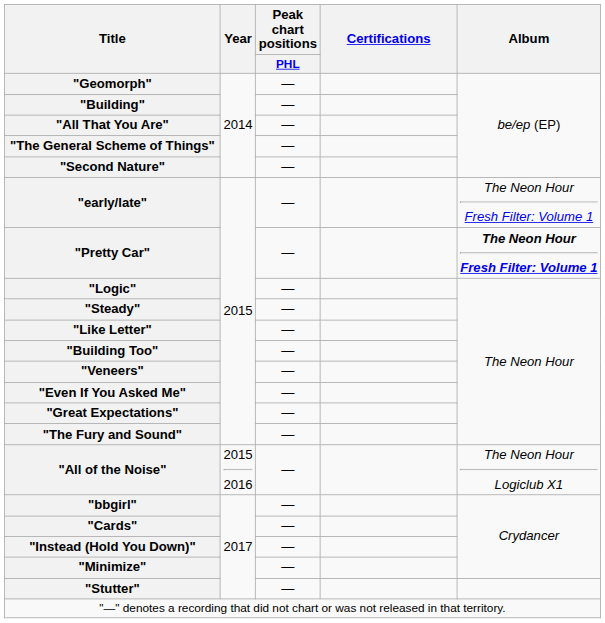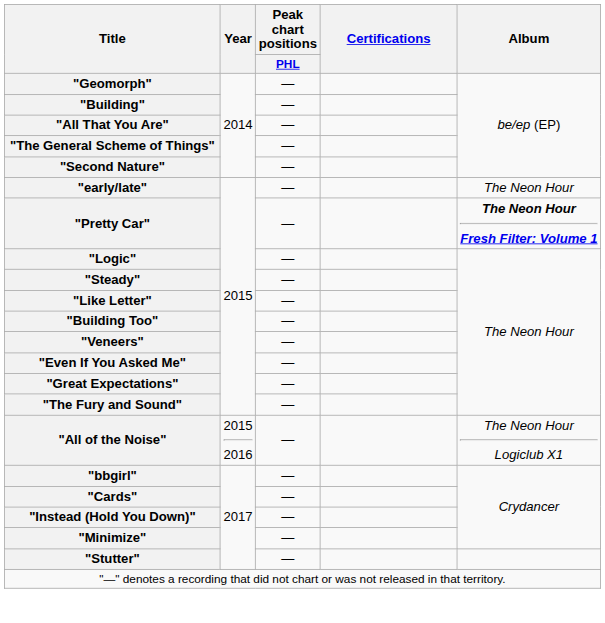(529, 202) The Neon Hour Fresh Filter: Volume 1 -> (529, 187) The Neon Hour
